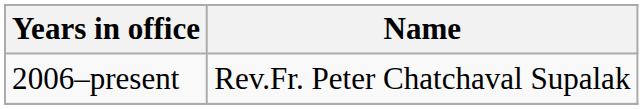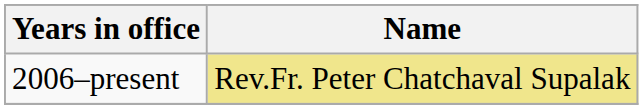(422, 78) no background -> (422, 78) khaki background
